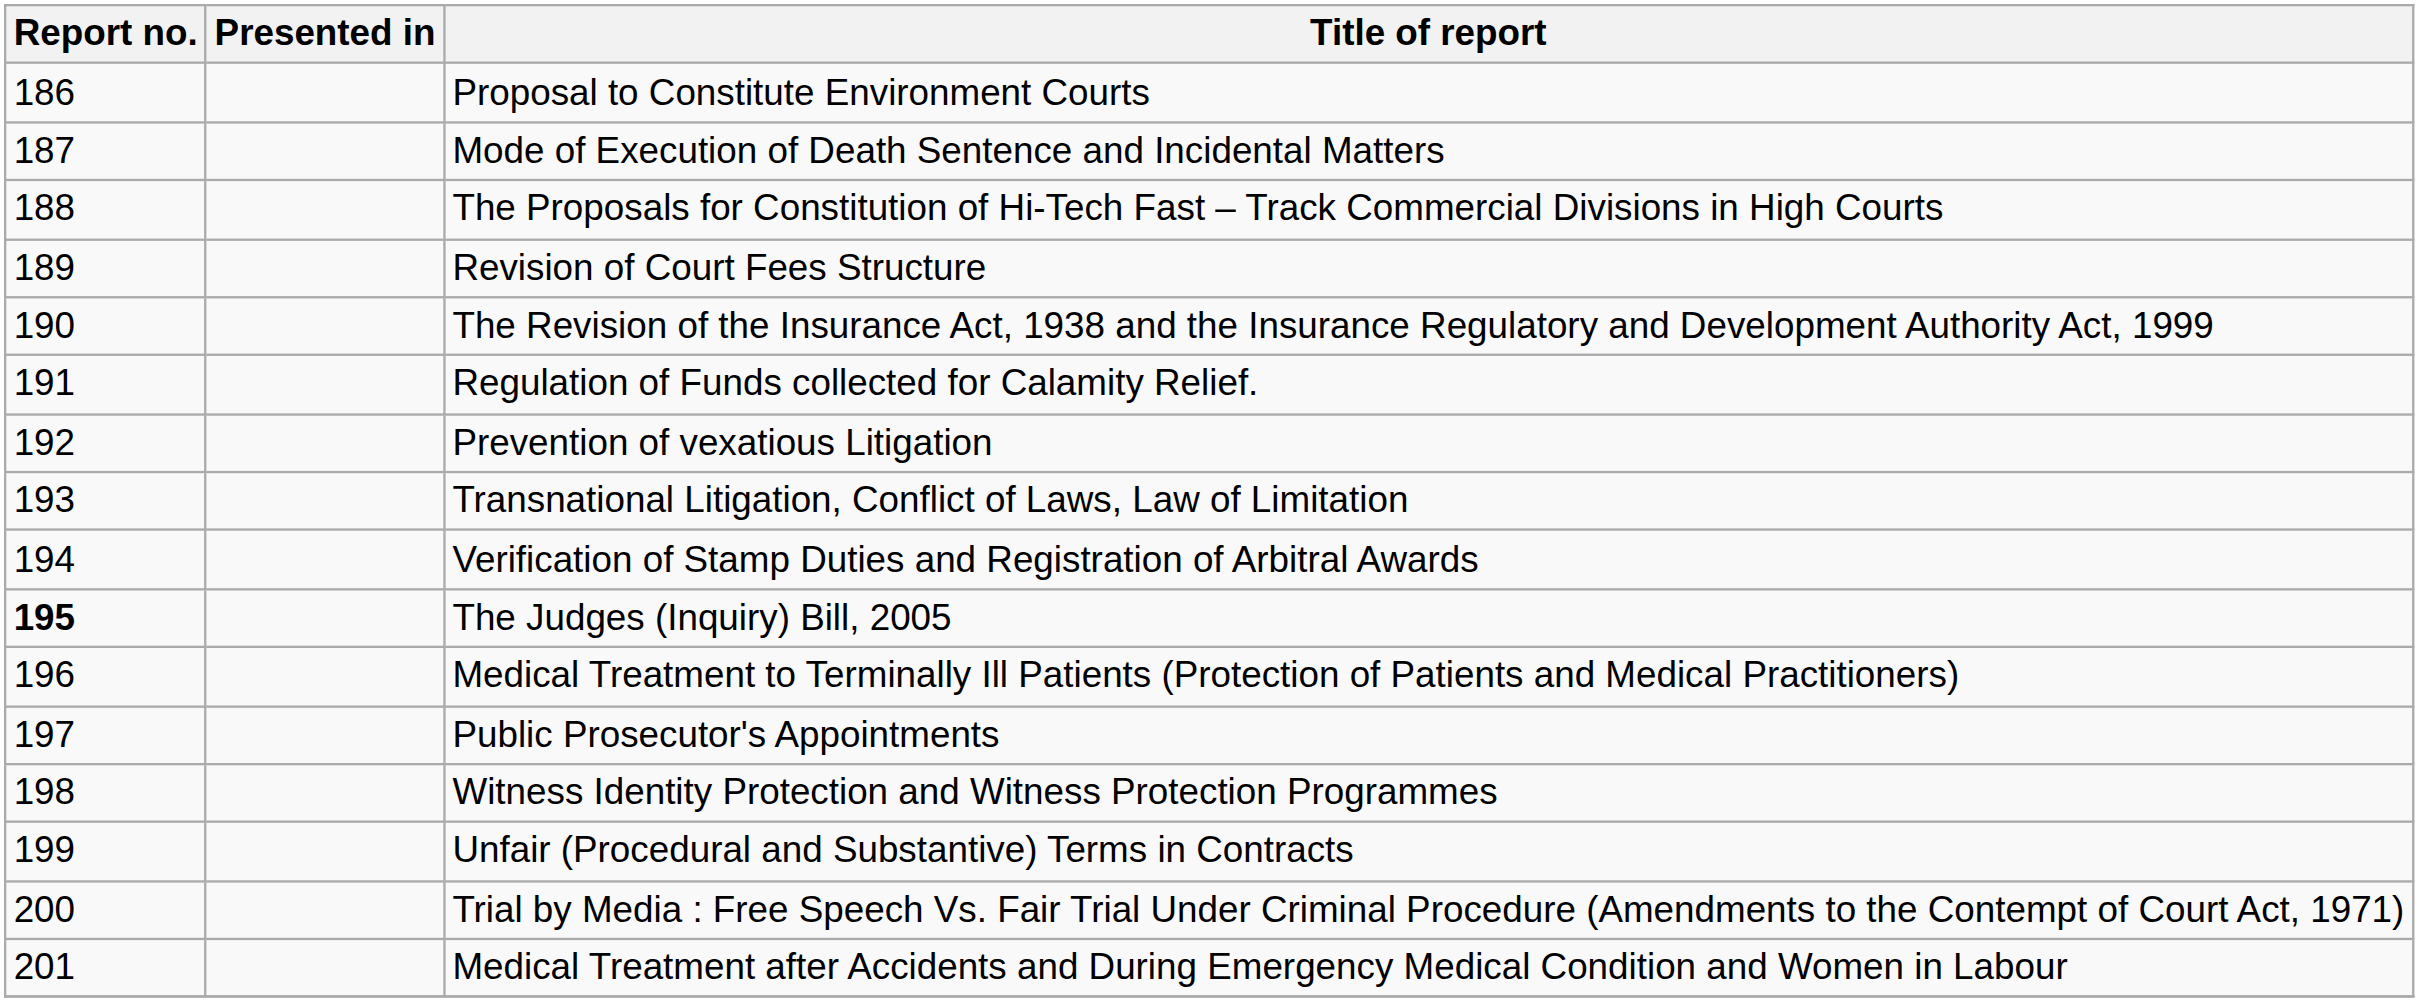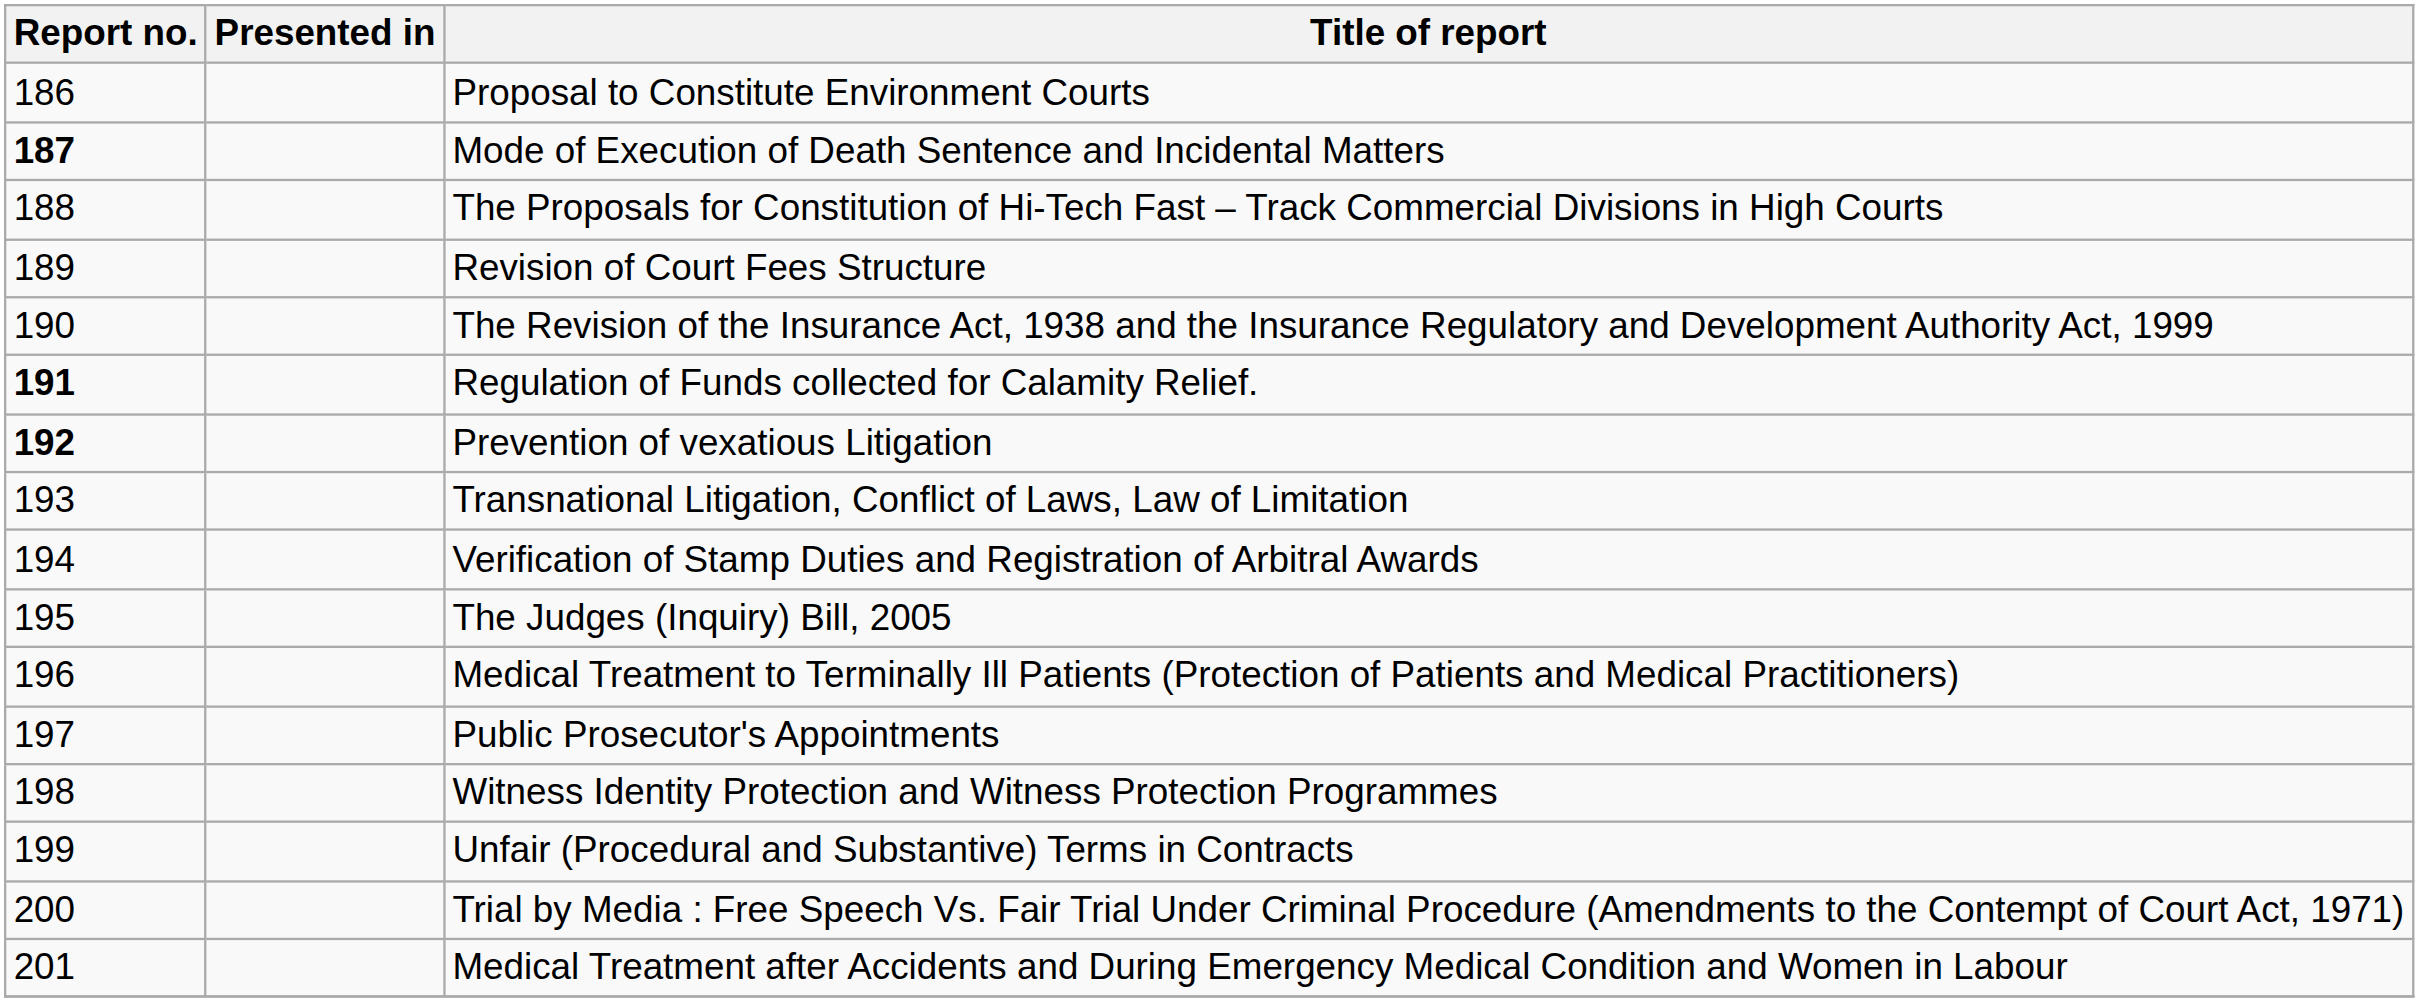(44, 150) normal -> (44, 150) bold
(44, 383) normal -> (44, 383) bold
(44, 442) normal -> (44, 442) bold
(44, 617) bold -> (44, 617) normal
